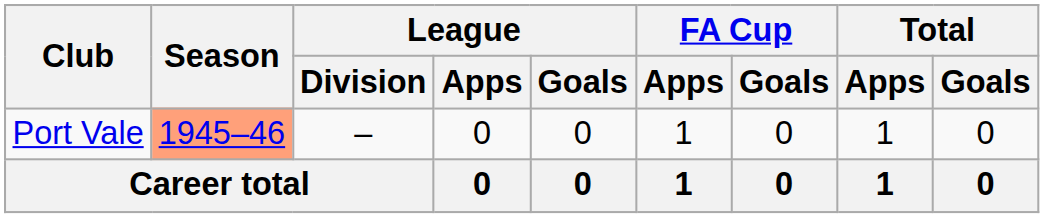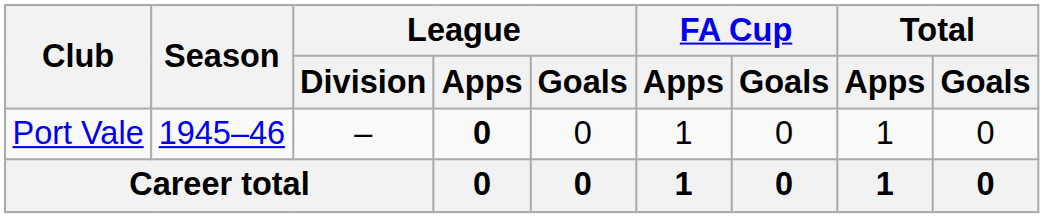(222, 133) lightsalmon background -> (222, 133) no background
(482, 133) normal -> (482, 133) bold
